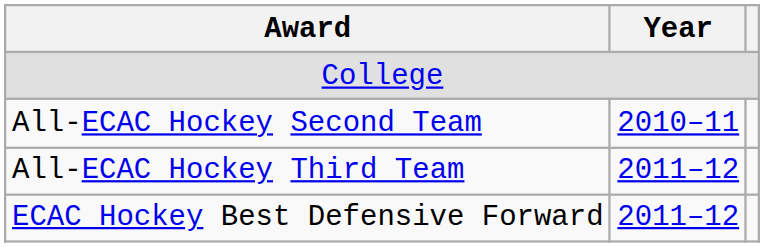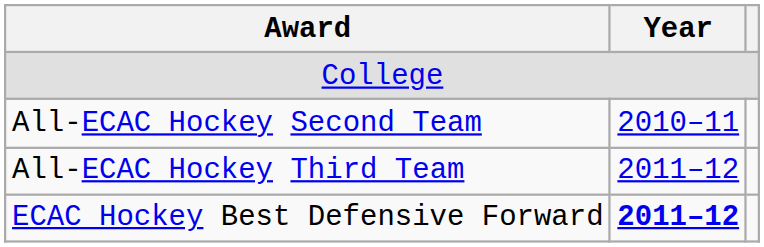(678, 218) normal -> (678, 218) bold
